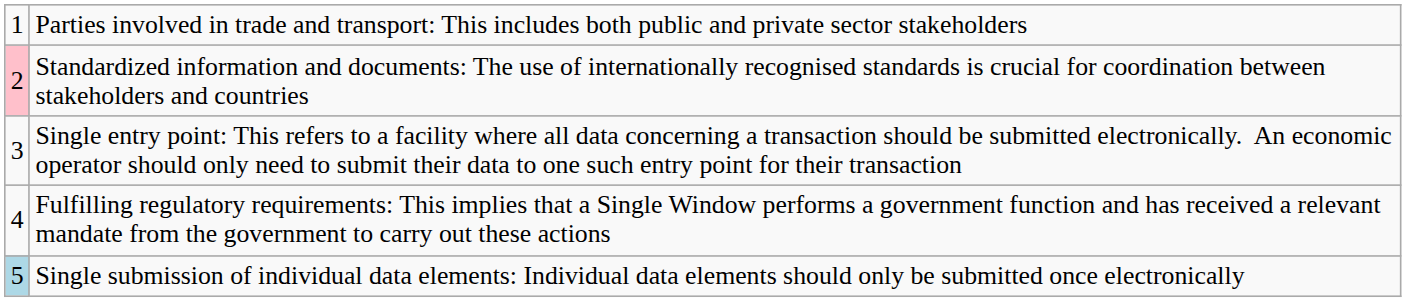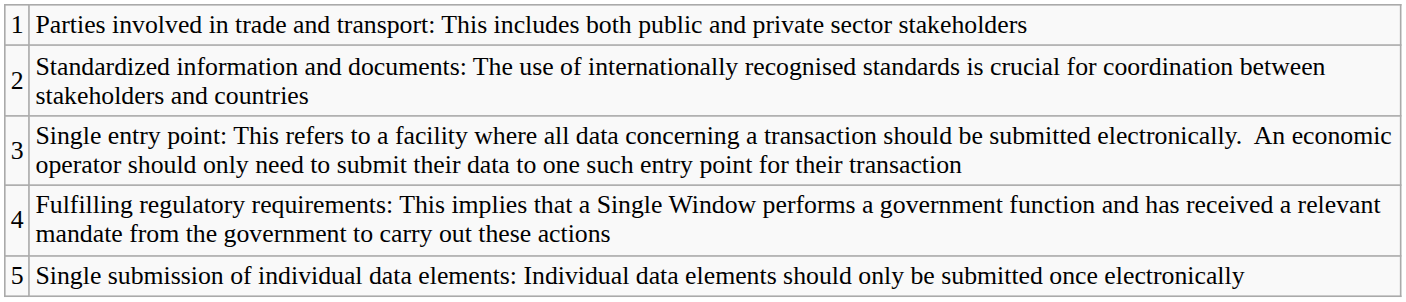(17, 80) pink background -> (17, 80) no background
(17, 275) lightblue background -> (17, 275) no background
